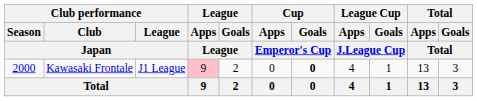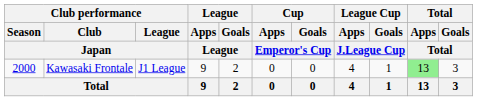(203, 68) pink background -> (203, 68) no background
(313, 68) bold -> (313, 68) normal
(423, 68) no background -> (423, 68) lightgreen background
